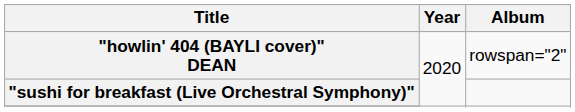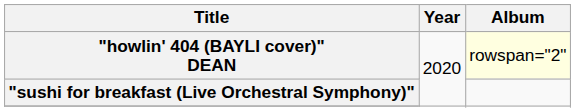(518, 55) no background -> (518, 55) lightyellow background
